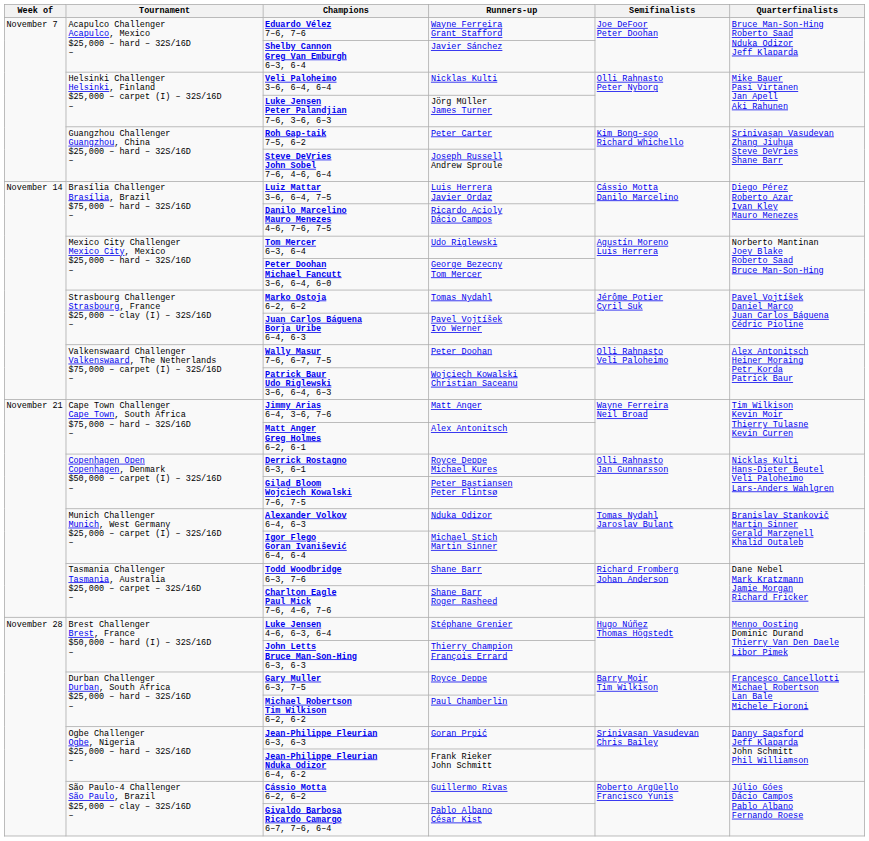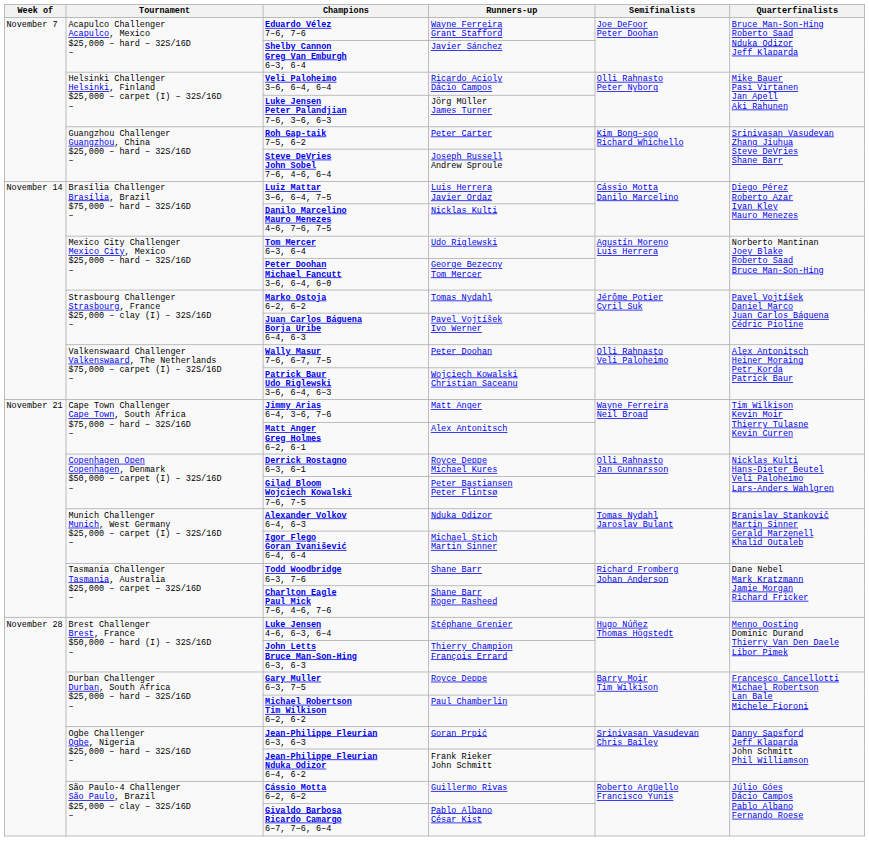(464, 79) Nicklas Kulti -> (467, 84) Ricardo Acioly Dácio Campos
(467, 215) Ricardo Acioly Dácio Campos -> (464, 211) Nicklas Kulti
